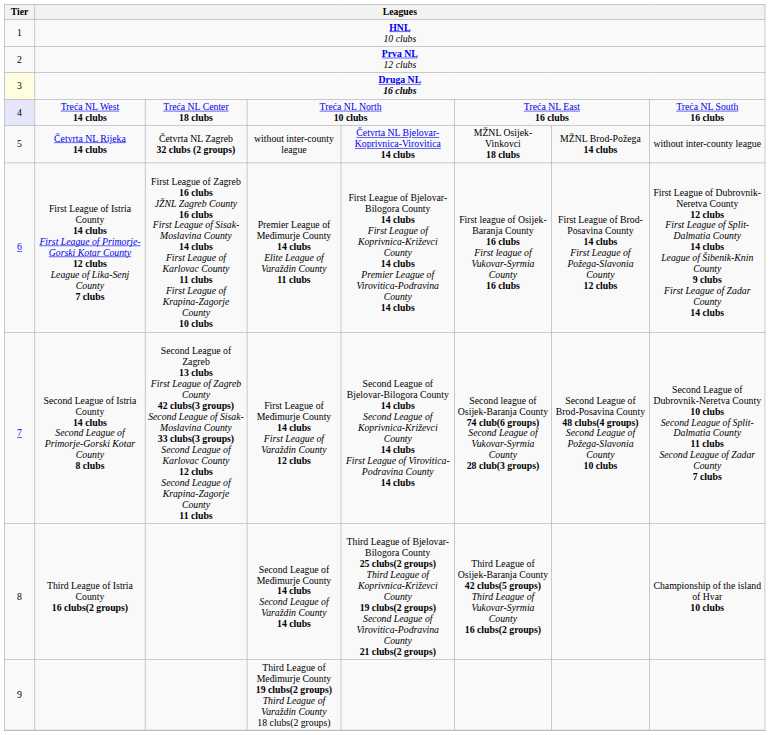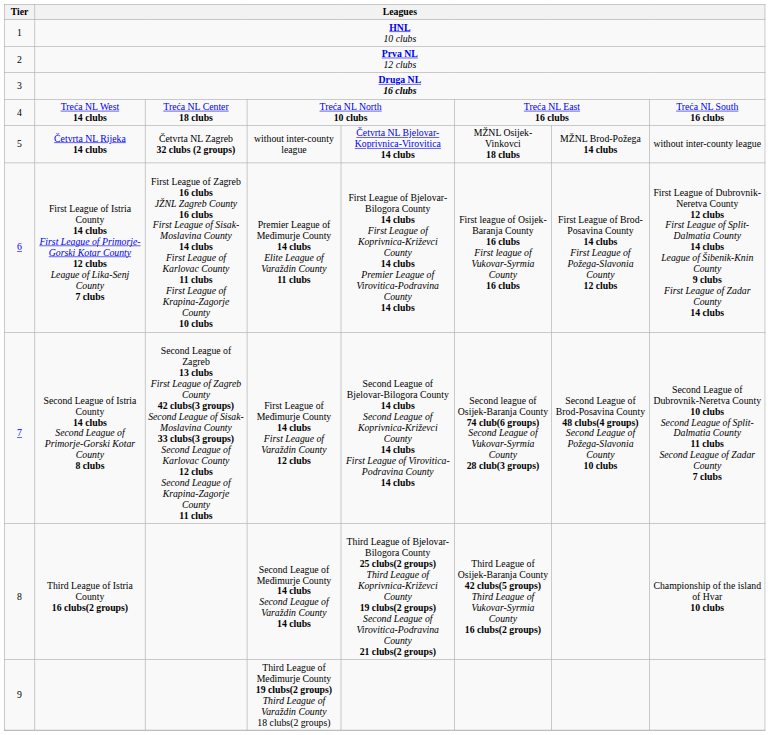(20, 86) lightyellow background -> (20, 86) no background
(20, 112) lavender background -> (20, 112) no background
